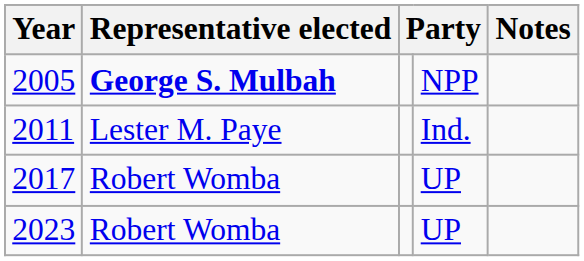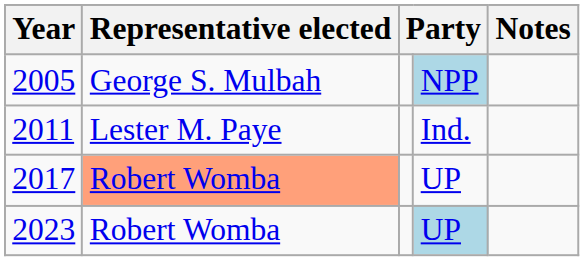(213, 79) bold -> (206, 79) normal
(450, 79) no background -> (450, 79) lightblue background
(185, 179) no background -> (185, 179) lightsalmon background
(441, 229) no background -> (441, 229) lightblue background
